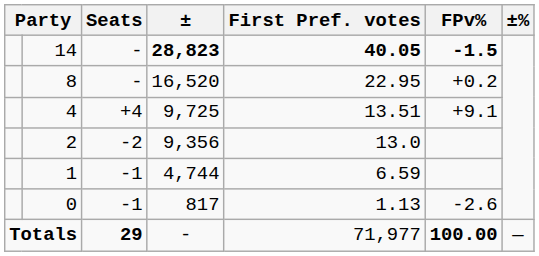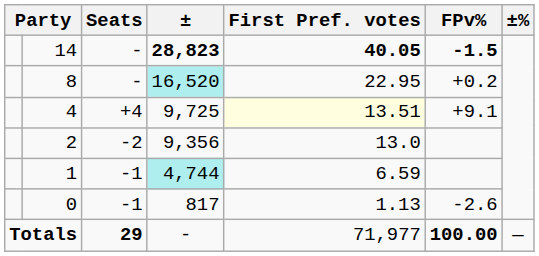(186, 82) no background -> (186, 82) paleturquoise background
(392, 112) no background -> (392, 112) lightyellow background
(191, 174) no background -> (191, 174) paleturquoise background
